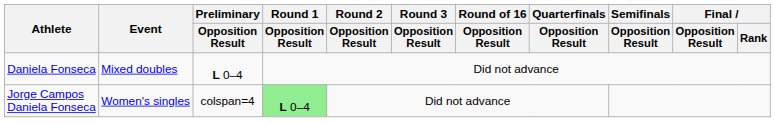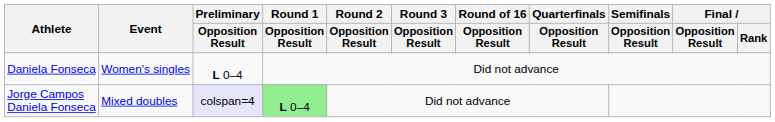(139, 69) Mixed doubles -> (146, 69) Women's singles
(146, 101) Women's singles -> (139, 101) Mixed doubles
(228, 101) no background -> (228, 101) lavender background
